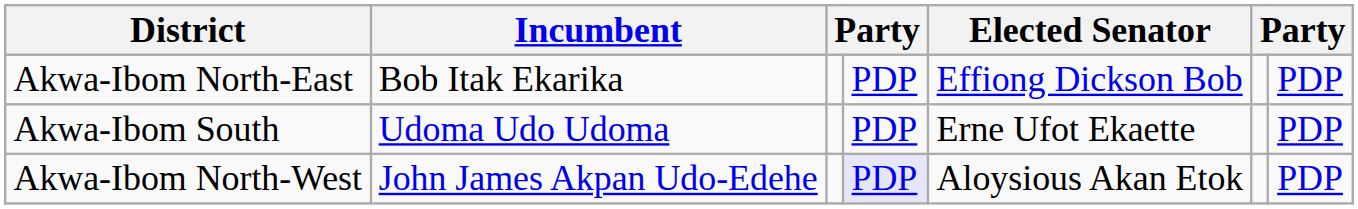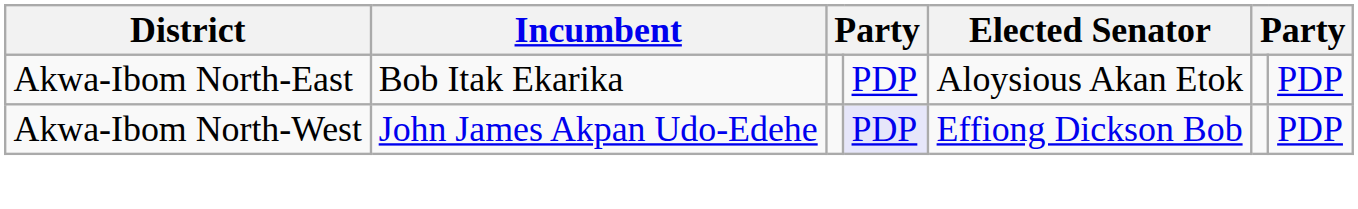(1090, 79) Effiong Dickson Bob -> (1090, 79) Aloysious Akan Etok
- row: (146, 128)
(1090, 178) Aloysious Akan Etok -> (1090, 128) Effiong Dickson Bob
